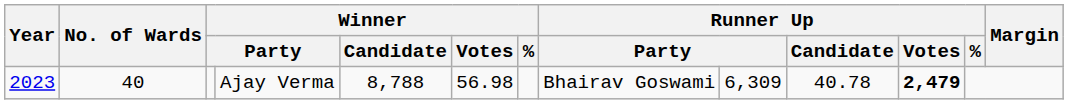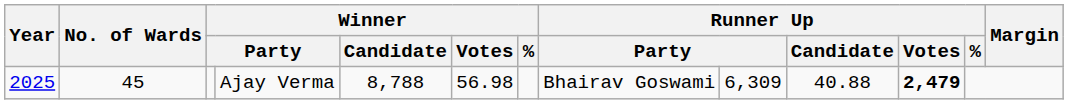(32, 83) 2023 -> (32, 83) 2025
(133, 83) 40 -> (133, 83) 45
(842, 83) 40.78 -> (842, 83) 40.88
